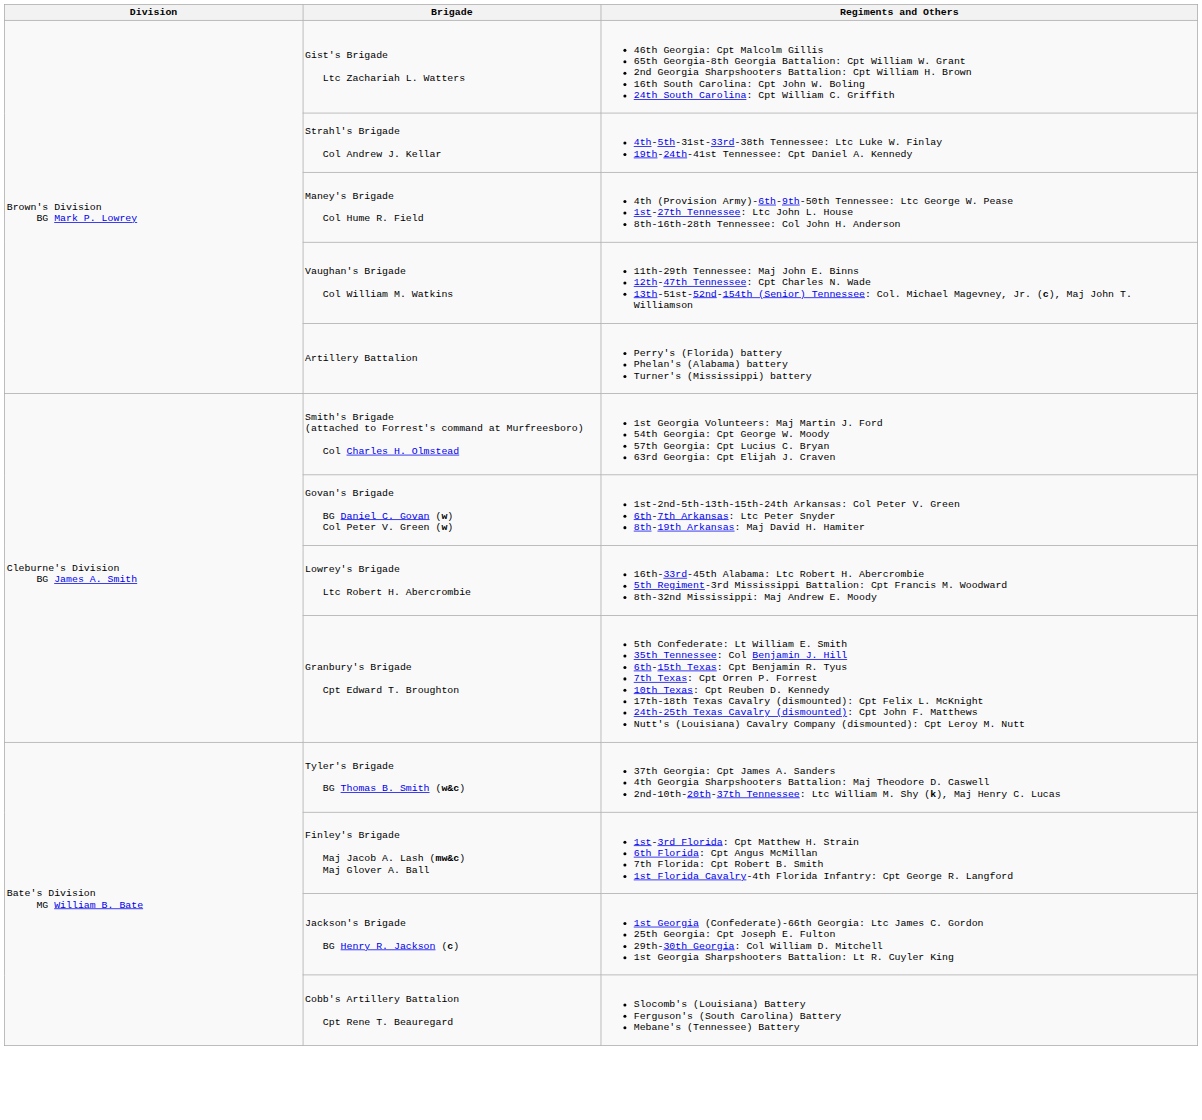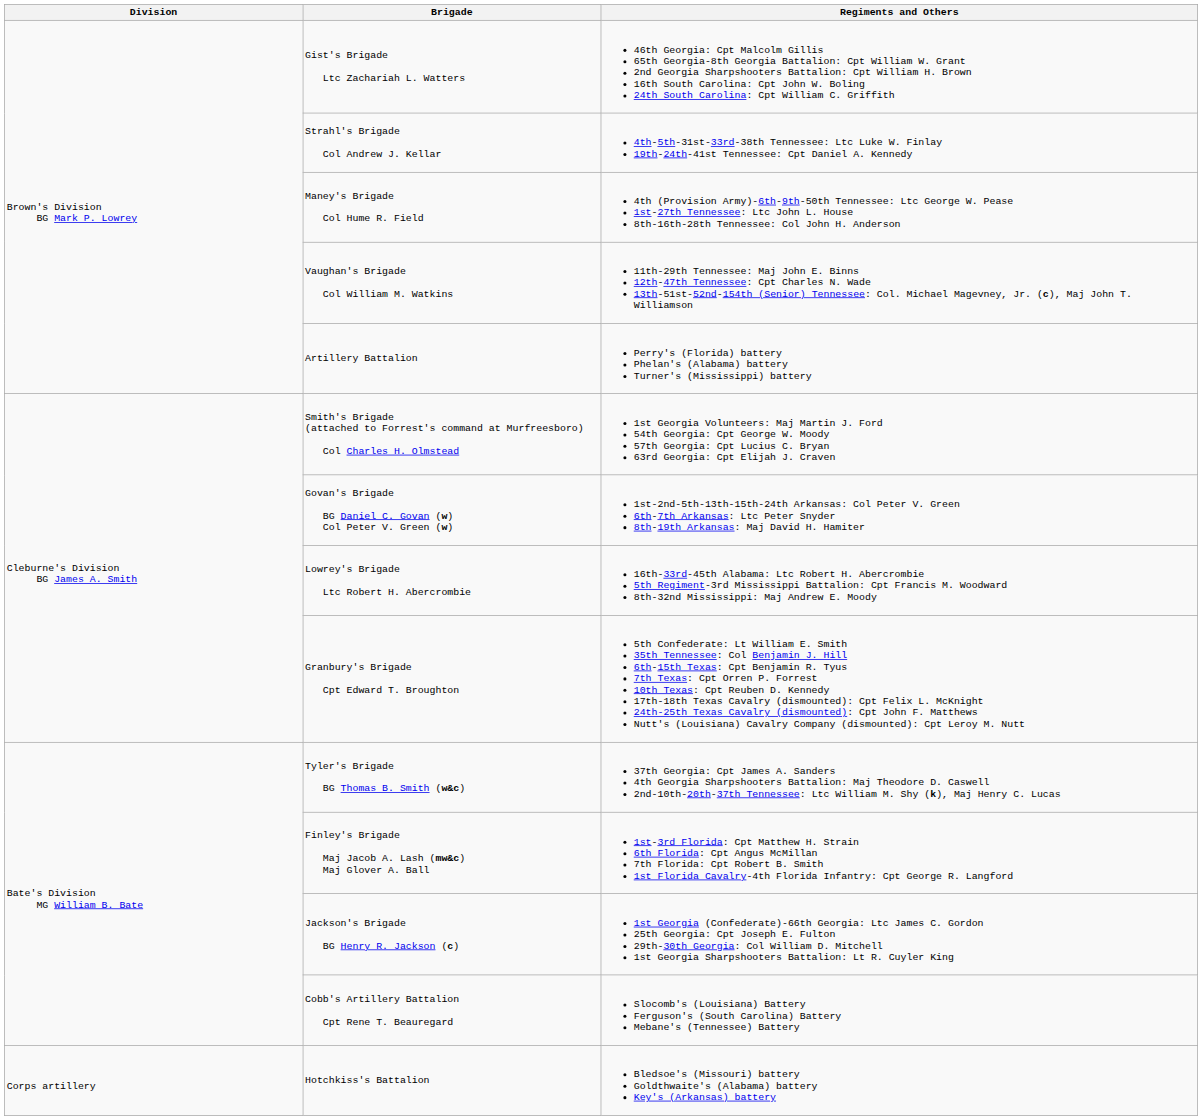+ row: (367, 1080)
